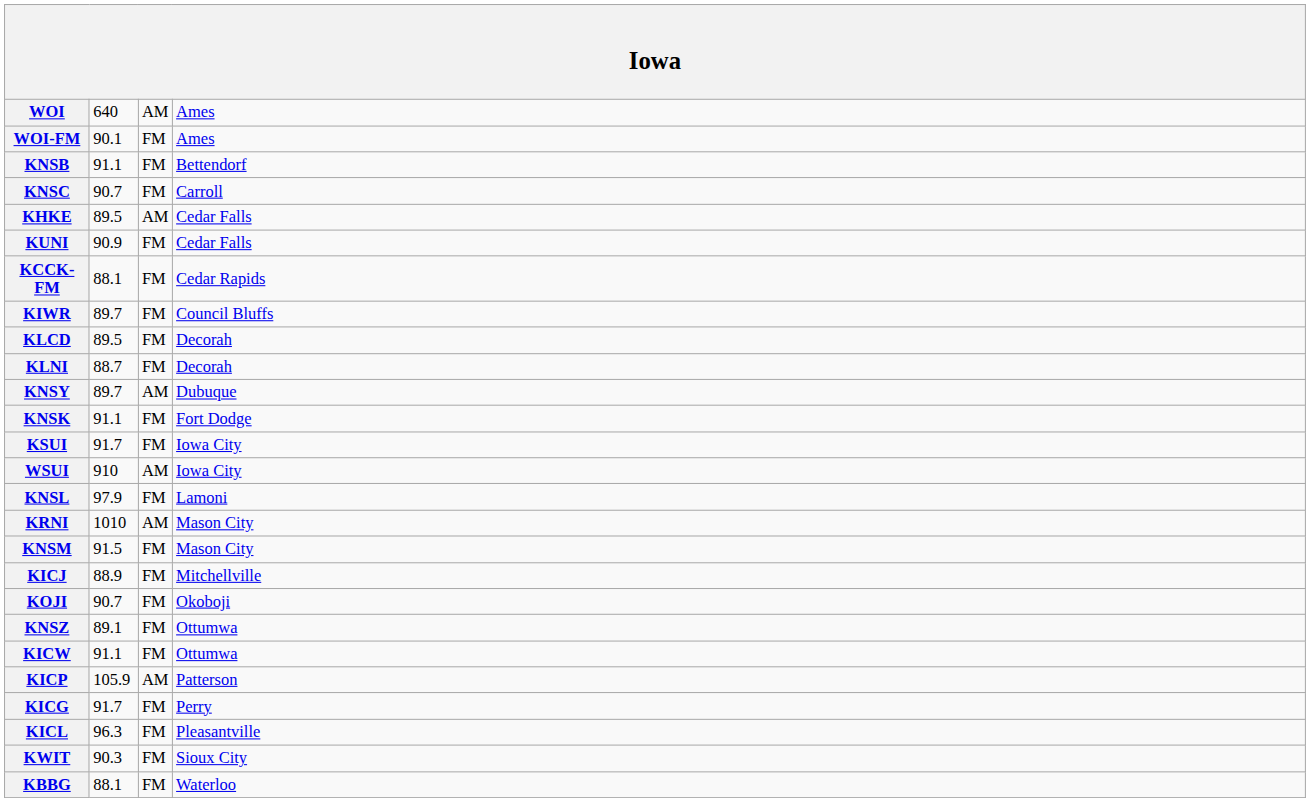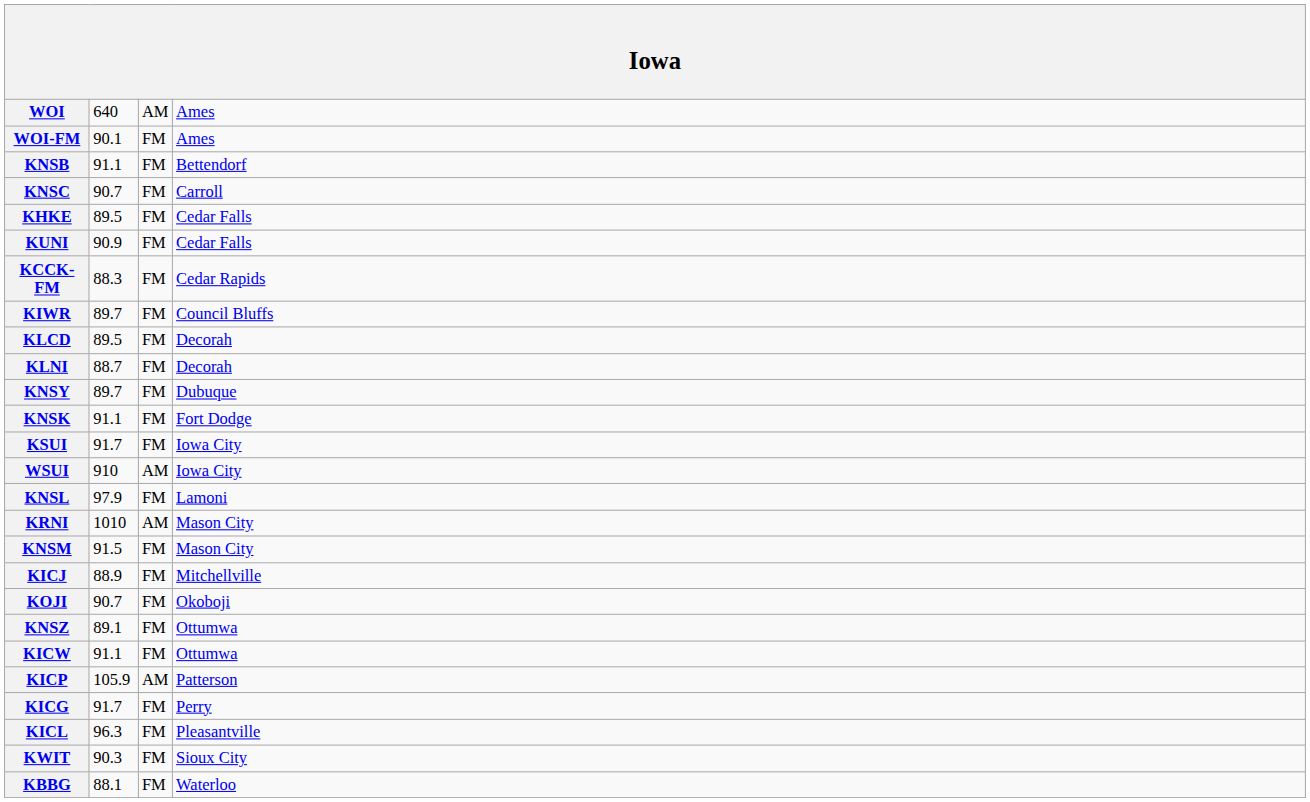(155, 217) AM -> (154, 217) FM
(108, 278) 88.1 -> (108, 278) 88.3
(155, 392) AM -> (154, 392) FM
